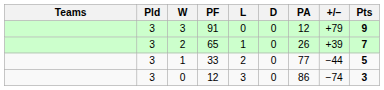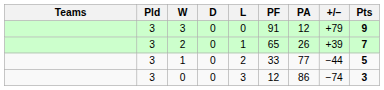columns swapped: (273, 12) <-> (213, 12)
